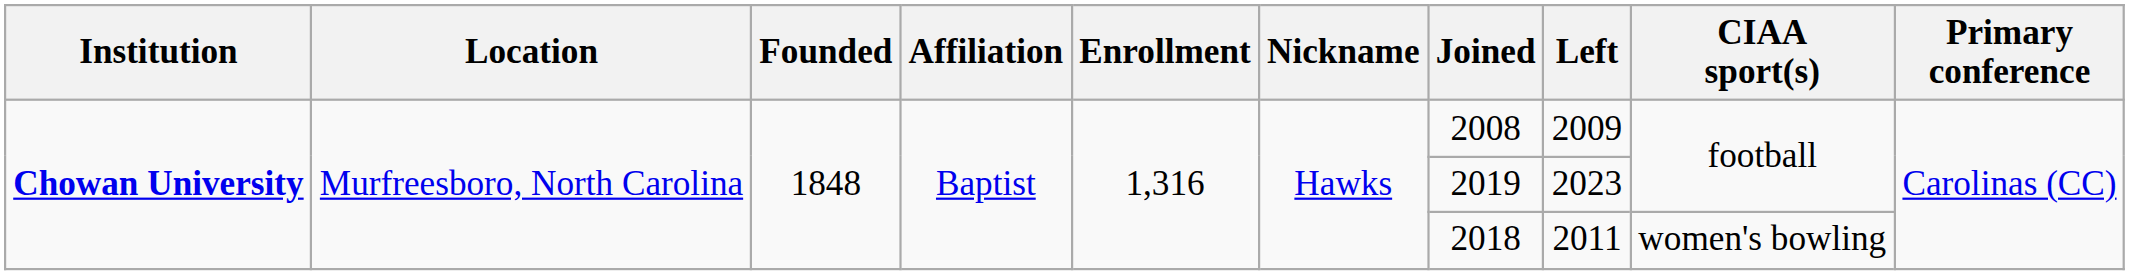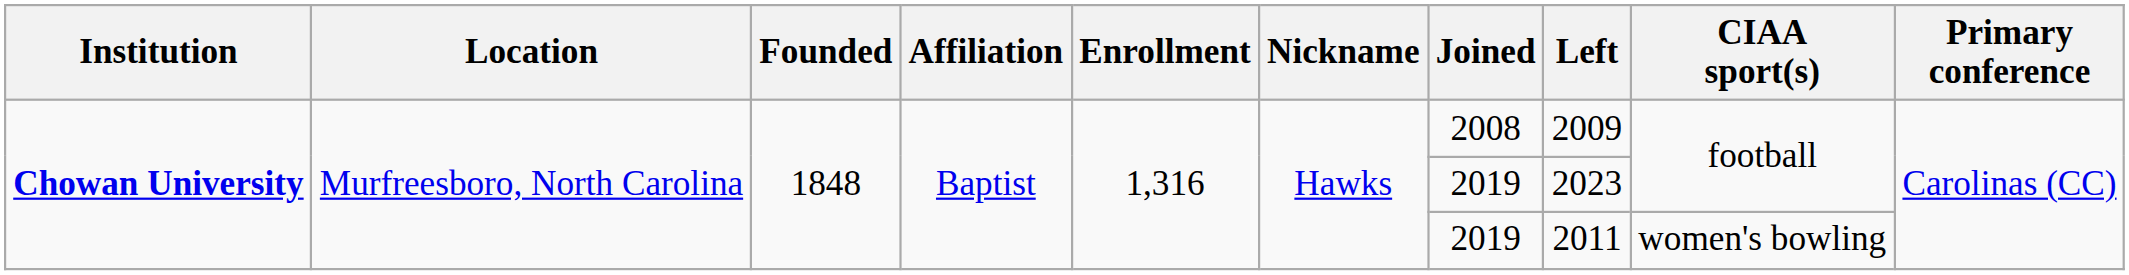(1486, 239) 2018 -> (1486, 239) 2019
